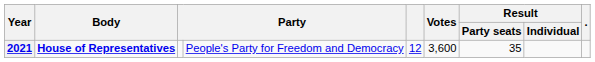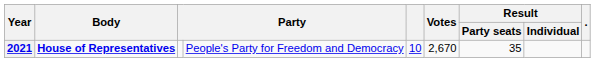(415, 49) 12 -> (415, 49) 10
(442, 49) 3,600 -> (442, 49) 2,670
